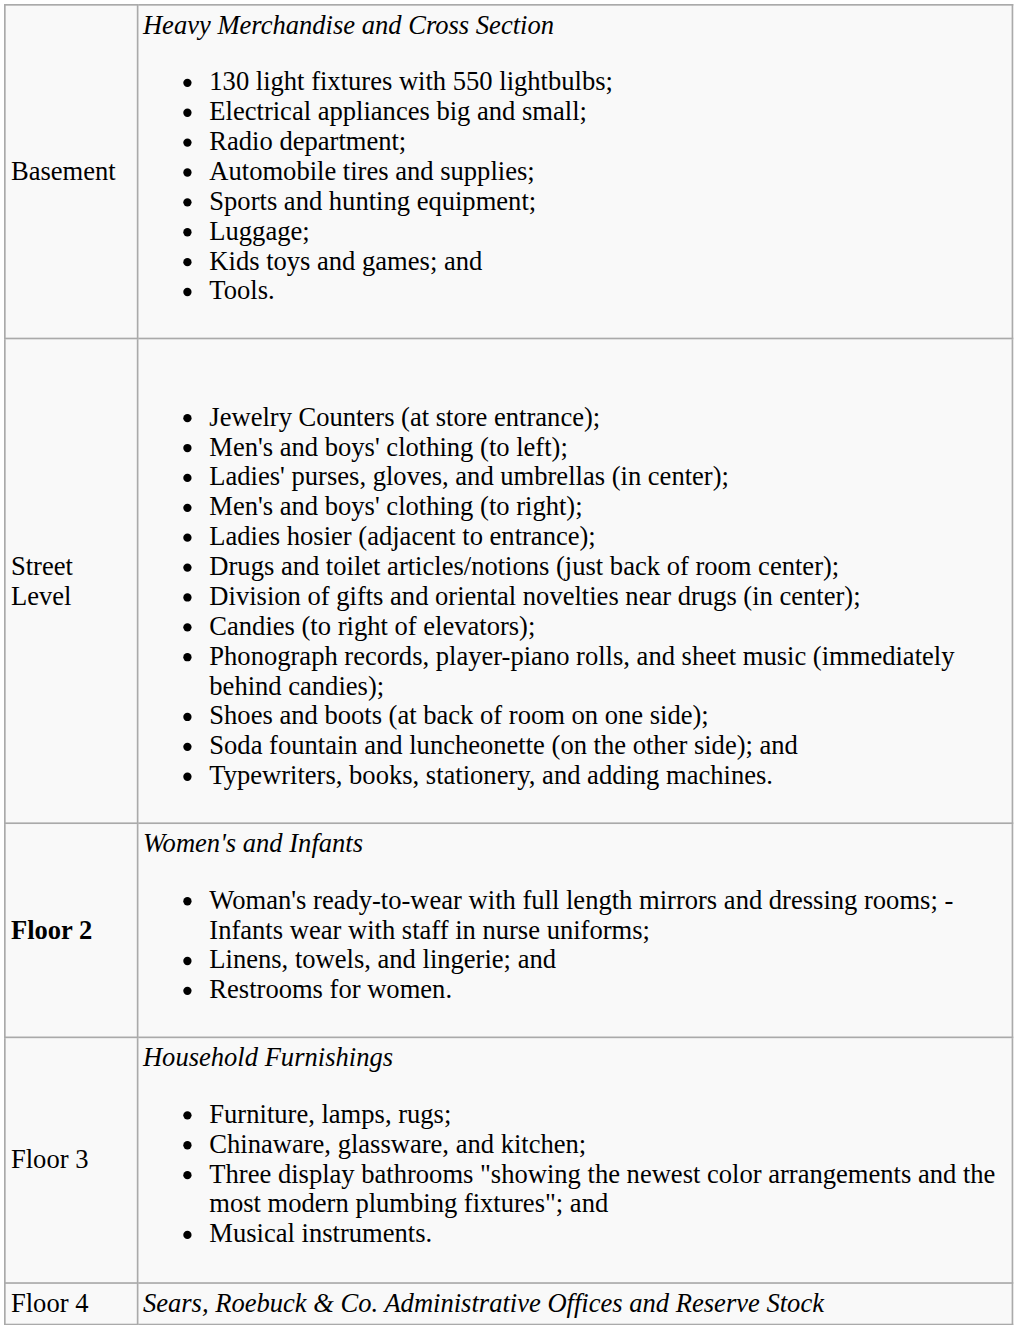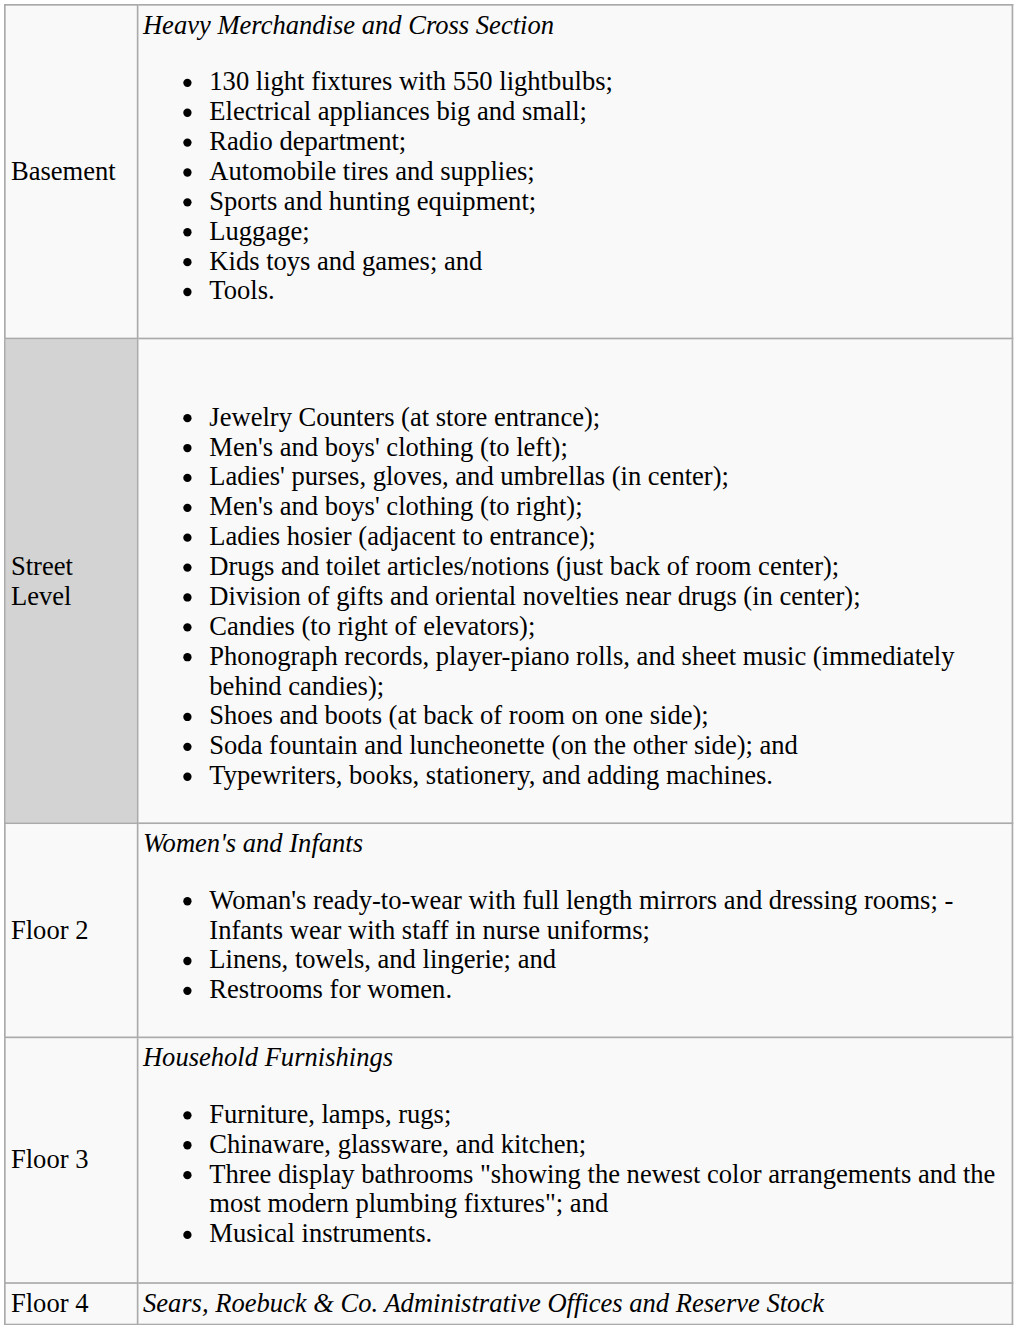(42, 580) no background -> (42, 580) lightgrey background
(52, 929) bold -> (50, 929) normal
